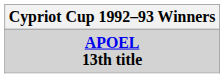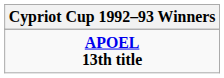(112, 51) lightgrey background -> (112, 51) no background
